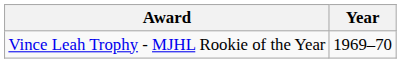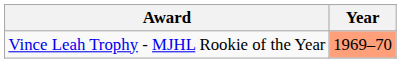(363, 44) no background -> (363, 44) lightsalmon background
